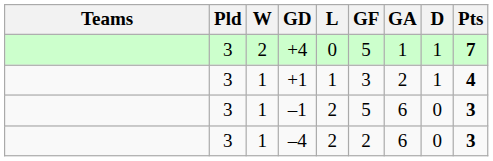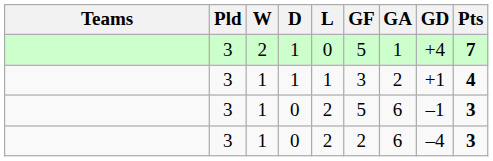columns swapped: (437, 19) <-> (297, 19)
